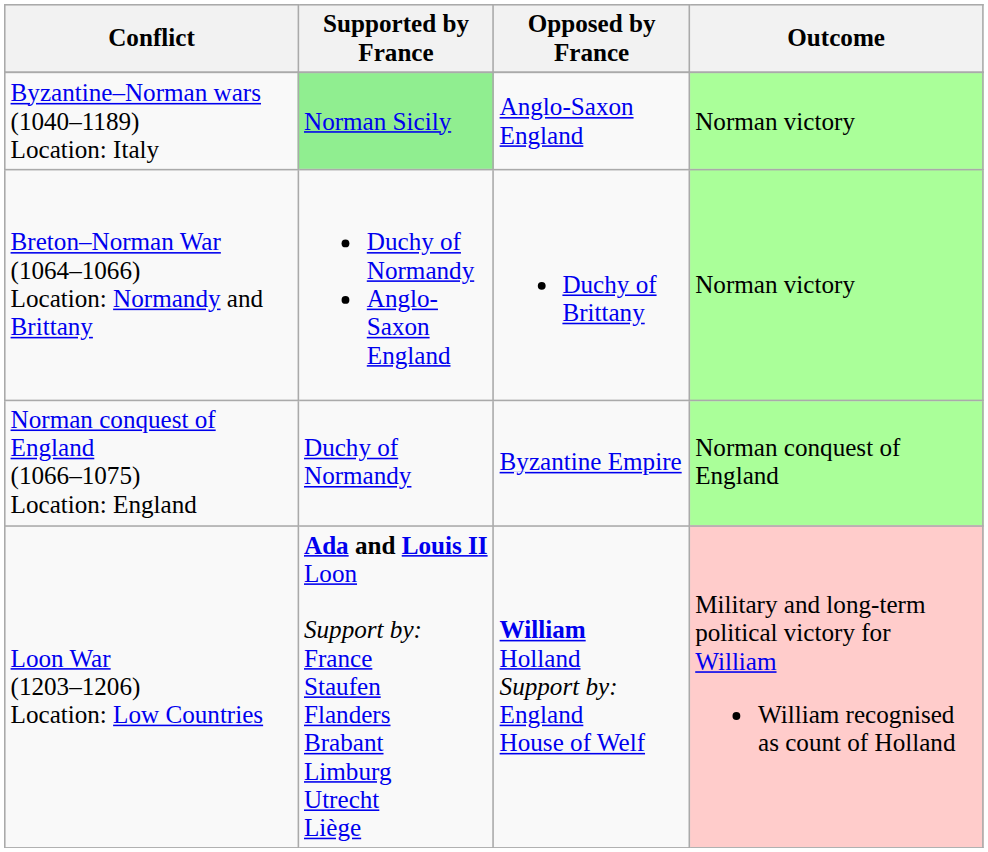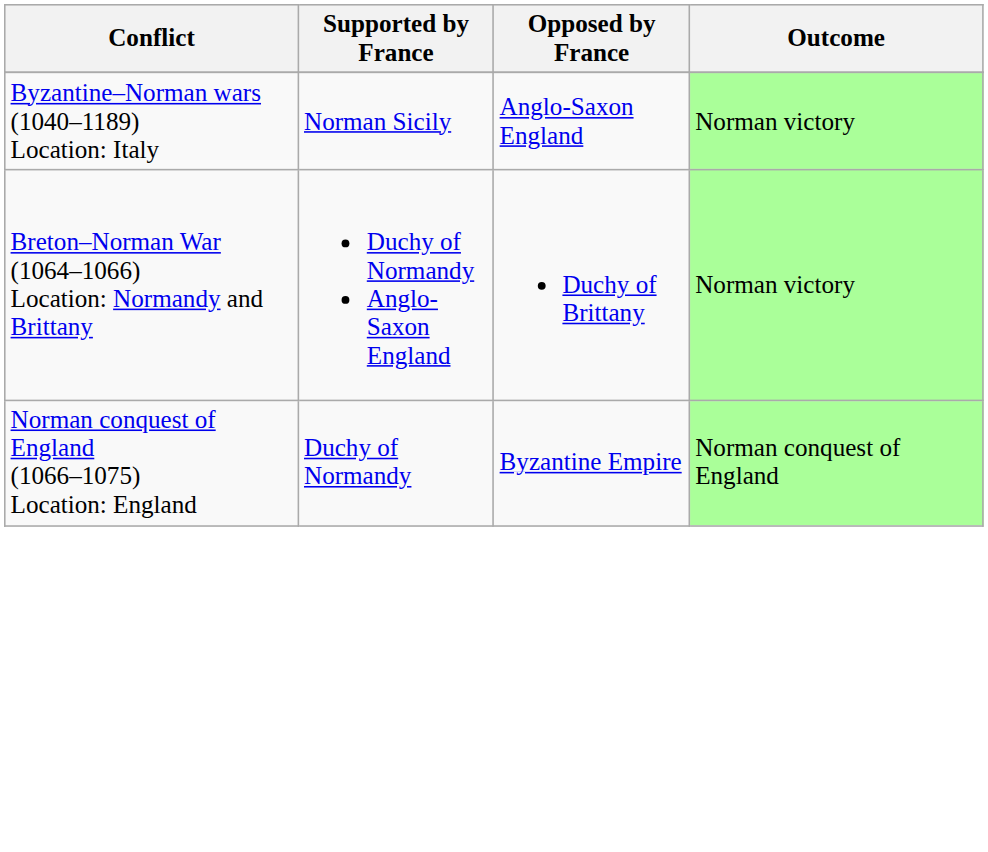(378, 120) lightgreen background -> (378, 120) no background
- row: (137, 686)
